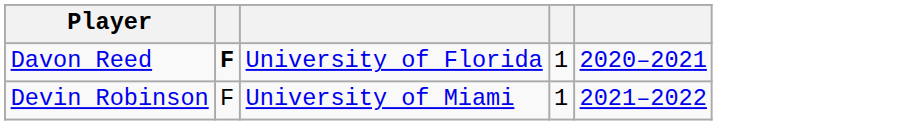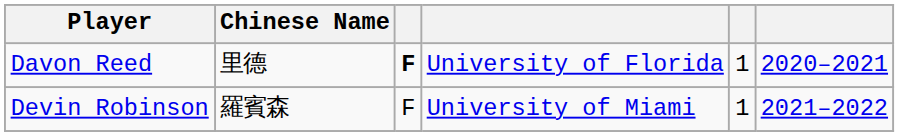+ column: (305, 24)
